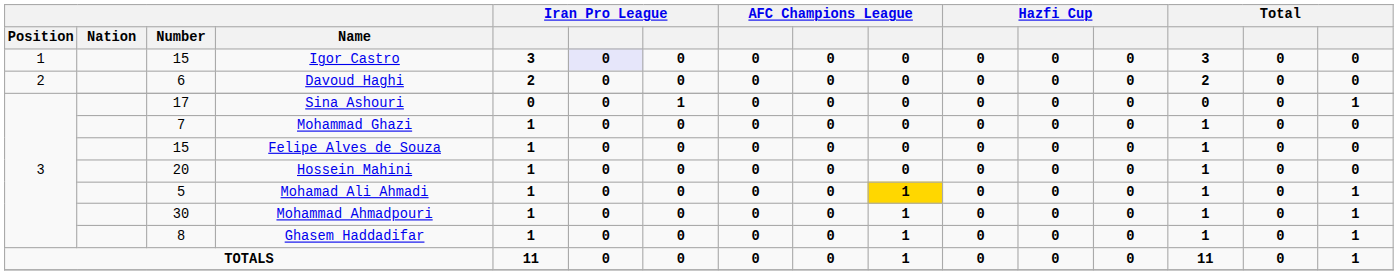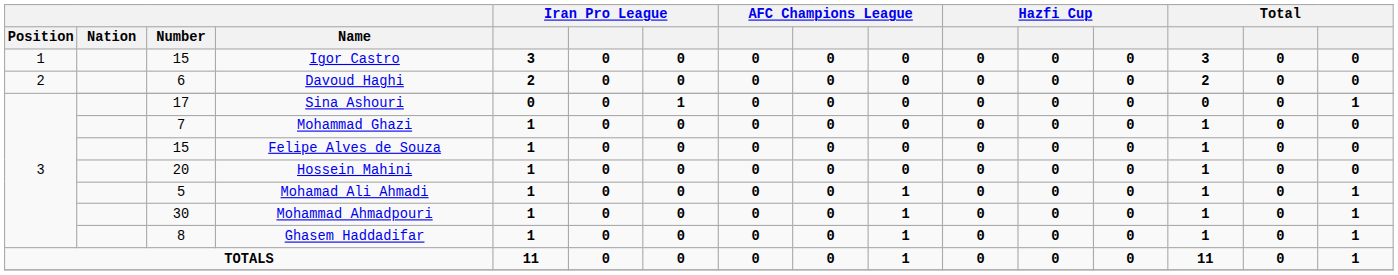(606, 60) lavender background -> (606, 60) no background
(906, 193) gold background -> (906, 193) no background
